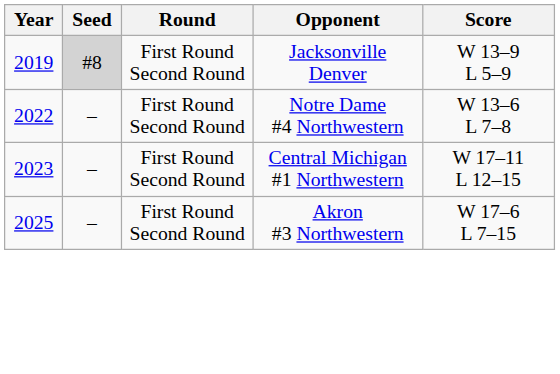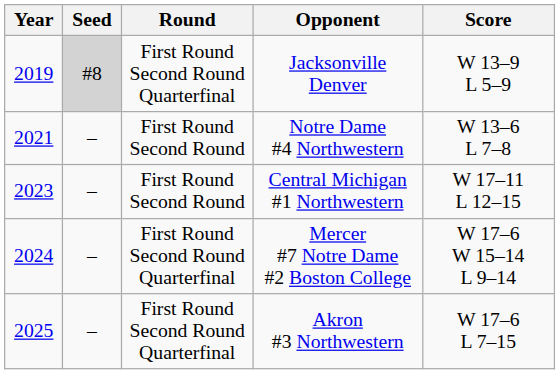(187, 62) First Round Second Round -> (187, 73) First Round Second Round Quarterfinal
(34, 115) 2022 -> (34, 137) 2021
+ row: (338, 255)
(187, 222) First Round Second Round -> (187, 331) First Round Second Round Quarterfinal
